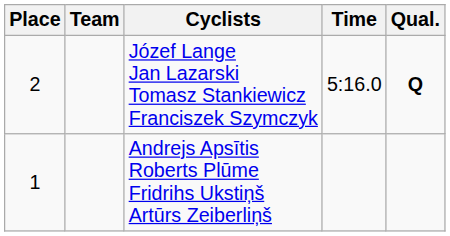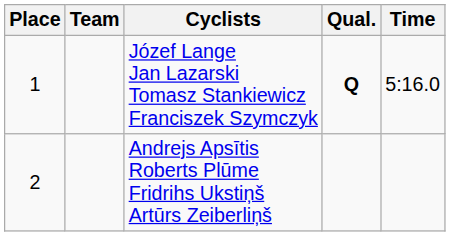columns swapped: (354, 20) <-> (415, 20)
(35, 84) 2 -> (35, 84) 1
(35, 182) 1 -> (35, 182) 2
